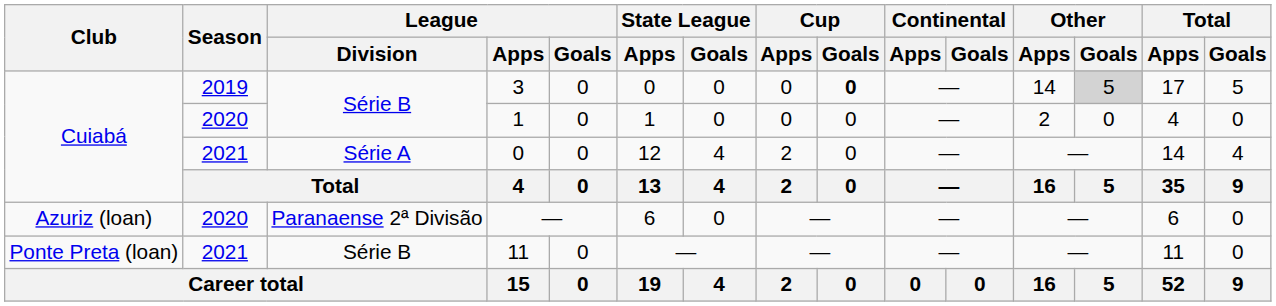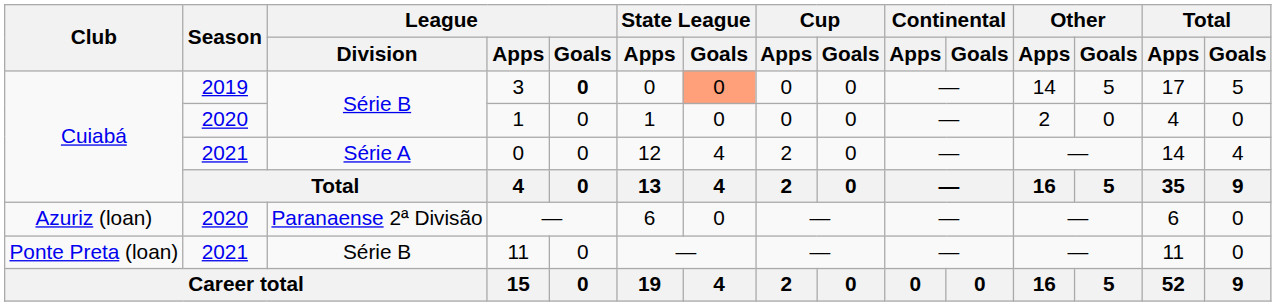(583, 86) normal -> (583, 86) bold
(719, 86) no background -> (719, 86) lightsalmon background
(851, 86) bold -> (851, 86) normal
(1109, 86) lightgrey background -> (1109, 86) no background
